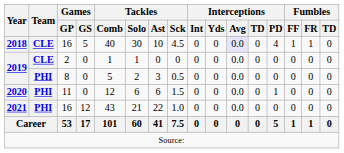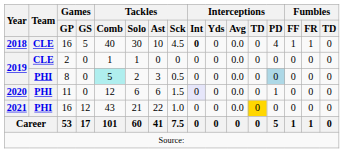(197, 44) normal -> (197, 44) bold
(237, 44) lavender background -> (237, 44) no background
(110, 76) no background -> (110, 76) paleturquoise background
(276, 76) no background -> (276, 76) lightblue background
(197, 92) no background -> (197, 92) lavender background
(257, 108) no background -> (257, 108) gold background
